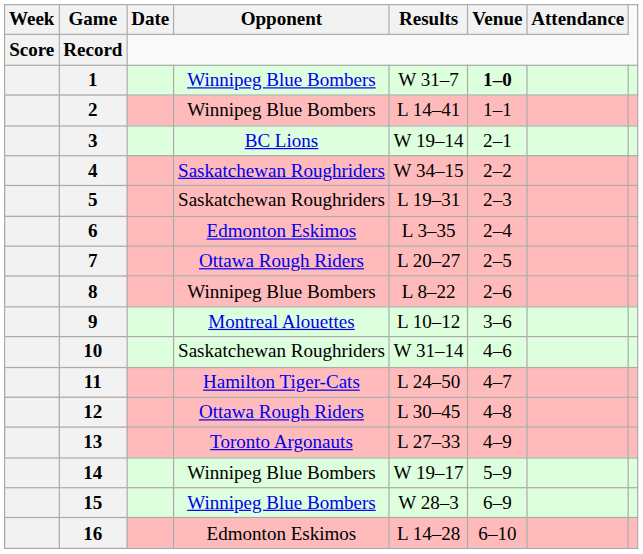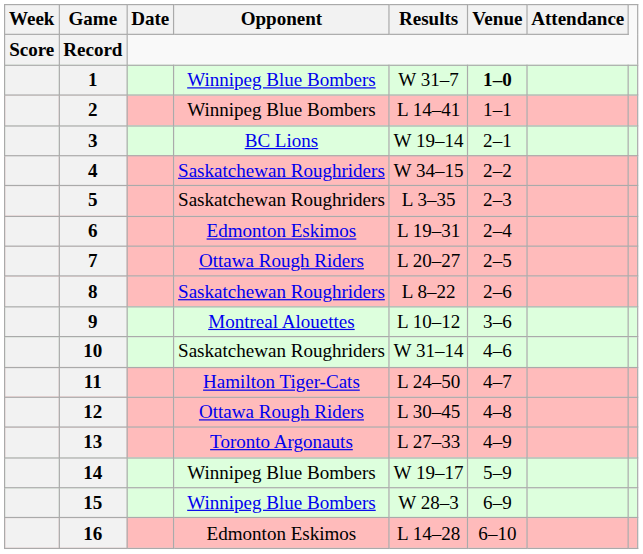(429, 200) L 19–31 -> (429, 200) L 3–35
(429, 230) L 3–35 -> (429, 230) L 19–31
(281, 291) Winnipeg Blue Bombers -> (281, 291) Saskatchewan Roughriders
